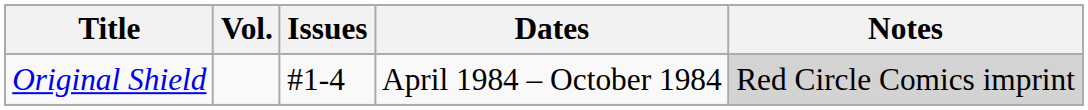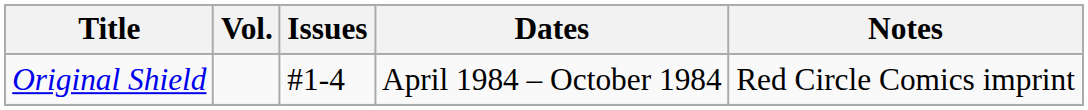(906, 79) lightgrey background -> (906, 79) no background
